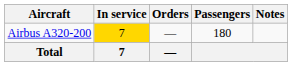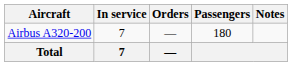(122, 33) gold background -> (122, 33) no background
